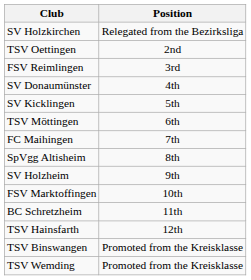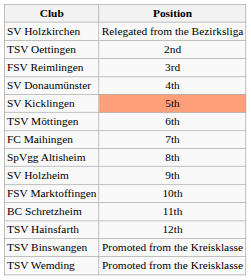(173, 103) no background -> (173, 103) lightsalmon background
